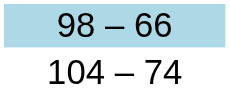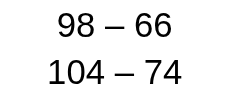(115, 25) lightblue background -> (115, 25) no background
